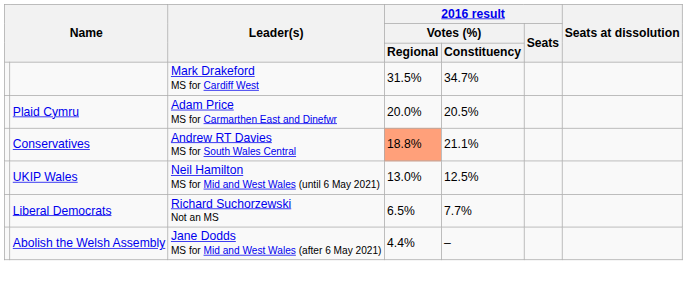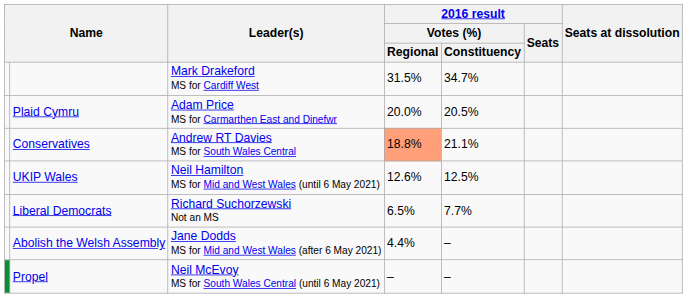(404, 177) 13.0% -> (404, 177) 12.6%
+ row: (30, 276)
